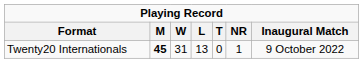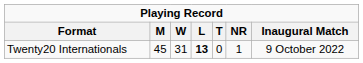(160, 49) bold -> (160, 49) normal
(202, 49) normal -> (202, 49) bold
